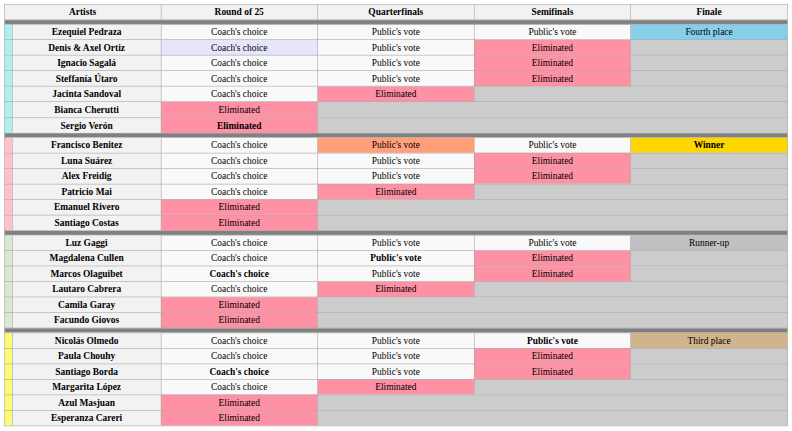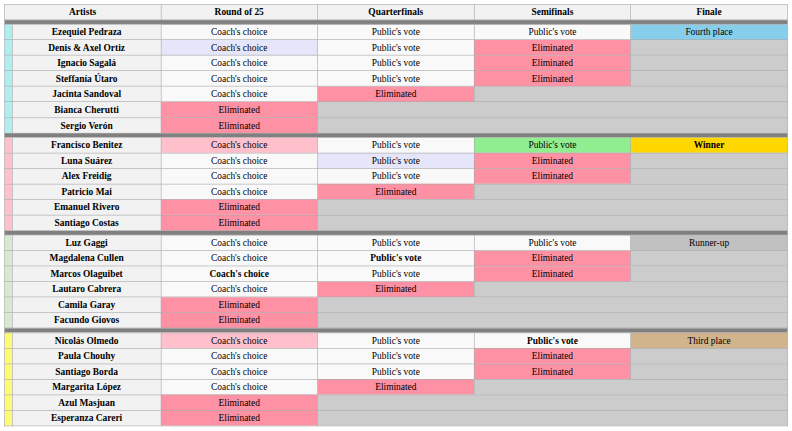(239, 125) bold -> (239, 125) normal
(239, 145) no background -> (239, 145) pink background
(396, 145) lightsalmon background -> (396, 145) no background
(552, 145) no background -> (552, 145) lightgreen background
(396, 161) no background -> (396, 161) lavender background
(239, 340) no background -> (239, 340) pink background
(239, 371) bold -> (239, 371) normal
